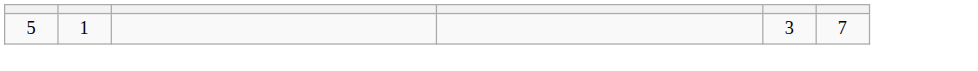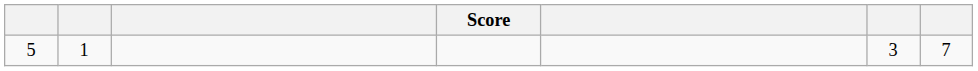+ column: (489, 19)
